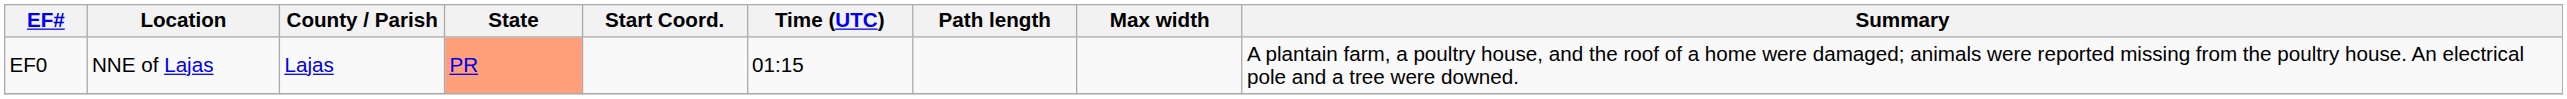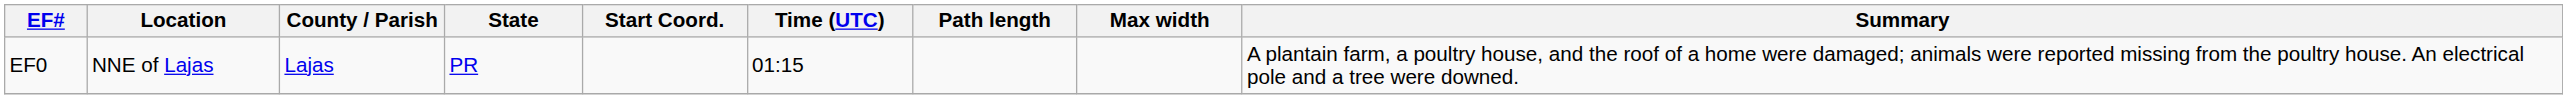(464, 65) lightsalmon background -> (464, 65) no background
